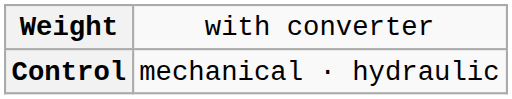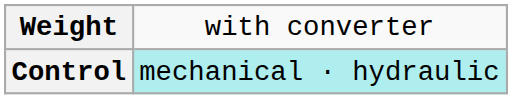(319, 72) no background -> (319, 72) paleturquoise background
